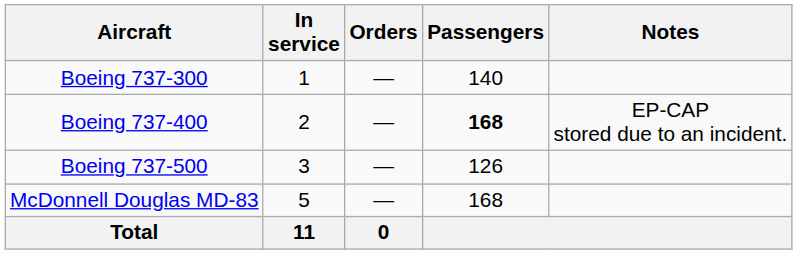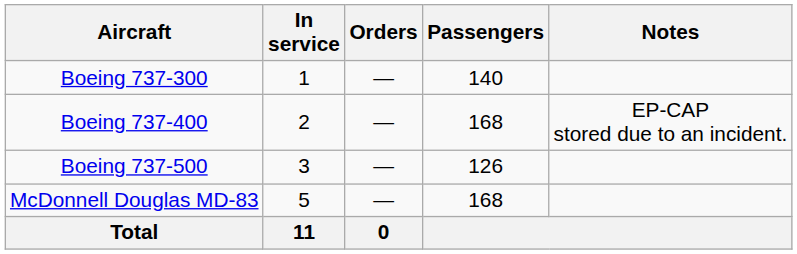(486, 122) bold -> (486, 122) normal
